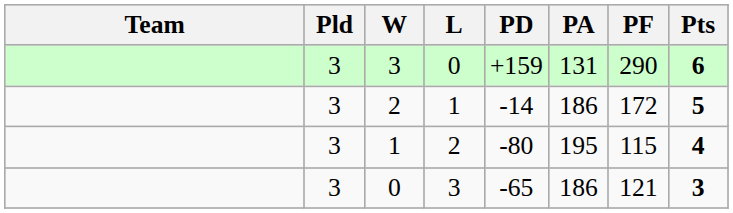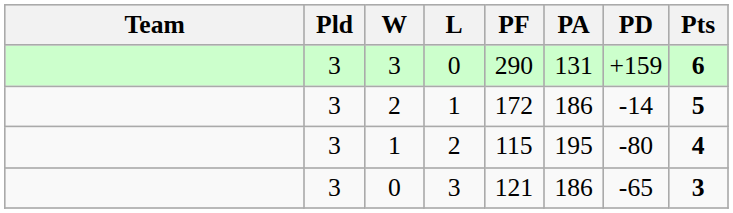columns swapped: (638, 24) <-> (516, 24)
